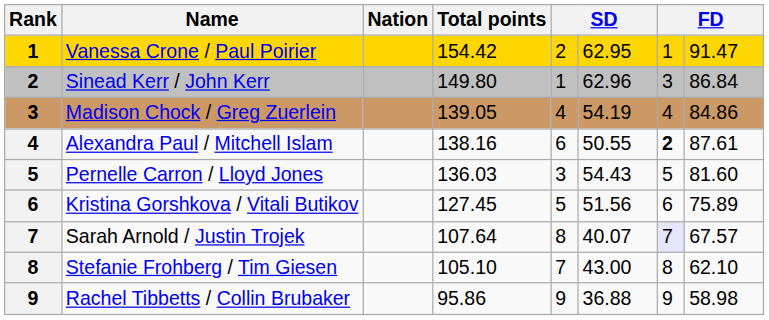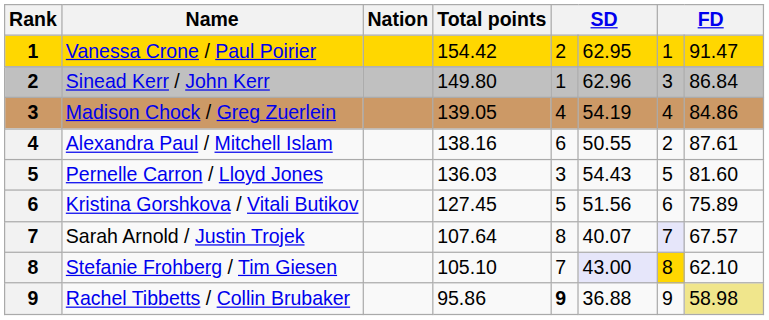(667, 143) bold -> (667, 143) normal
(607, 267) no background -> (607, 267) lavender background
(667, 267) no background -> (667, 267) gold background
(561, 298) normal -> (561, 298) bold
(714, 298) no background -> (714, 298) khaki background
